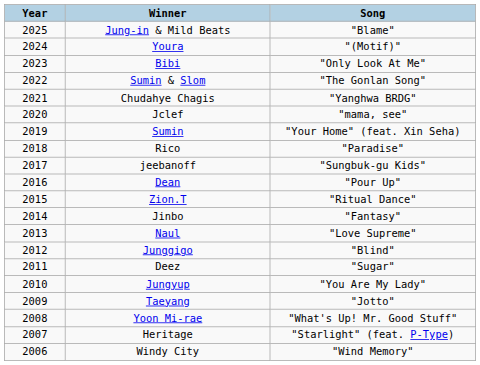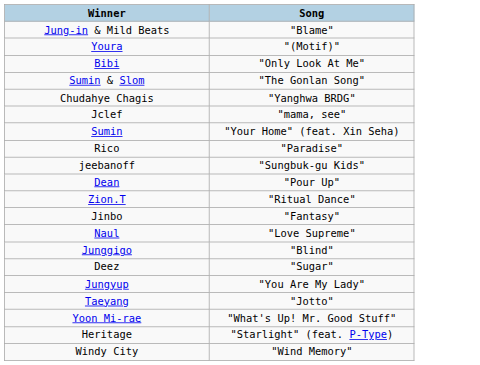- column: (35, 13)
